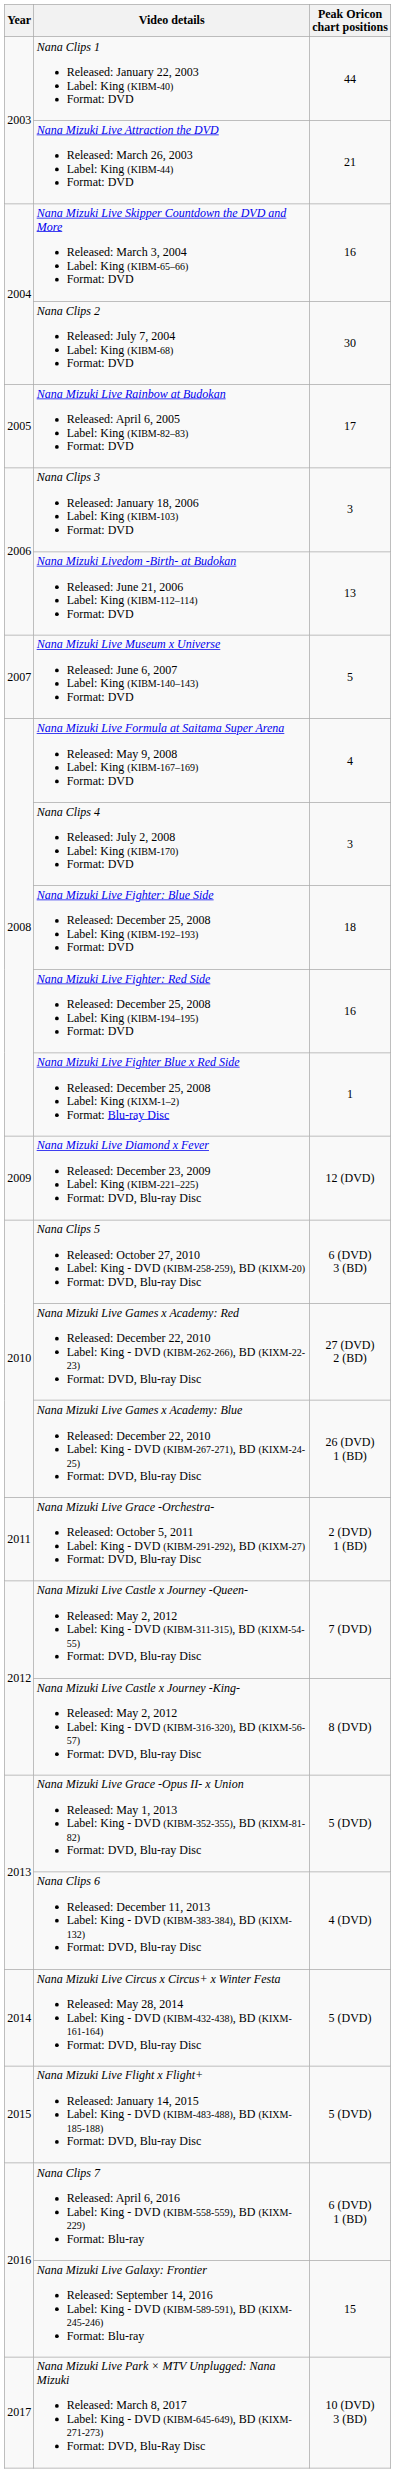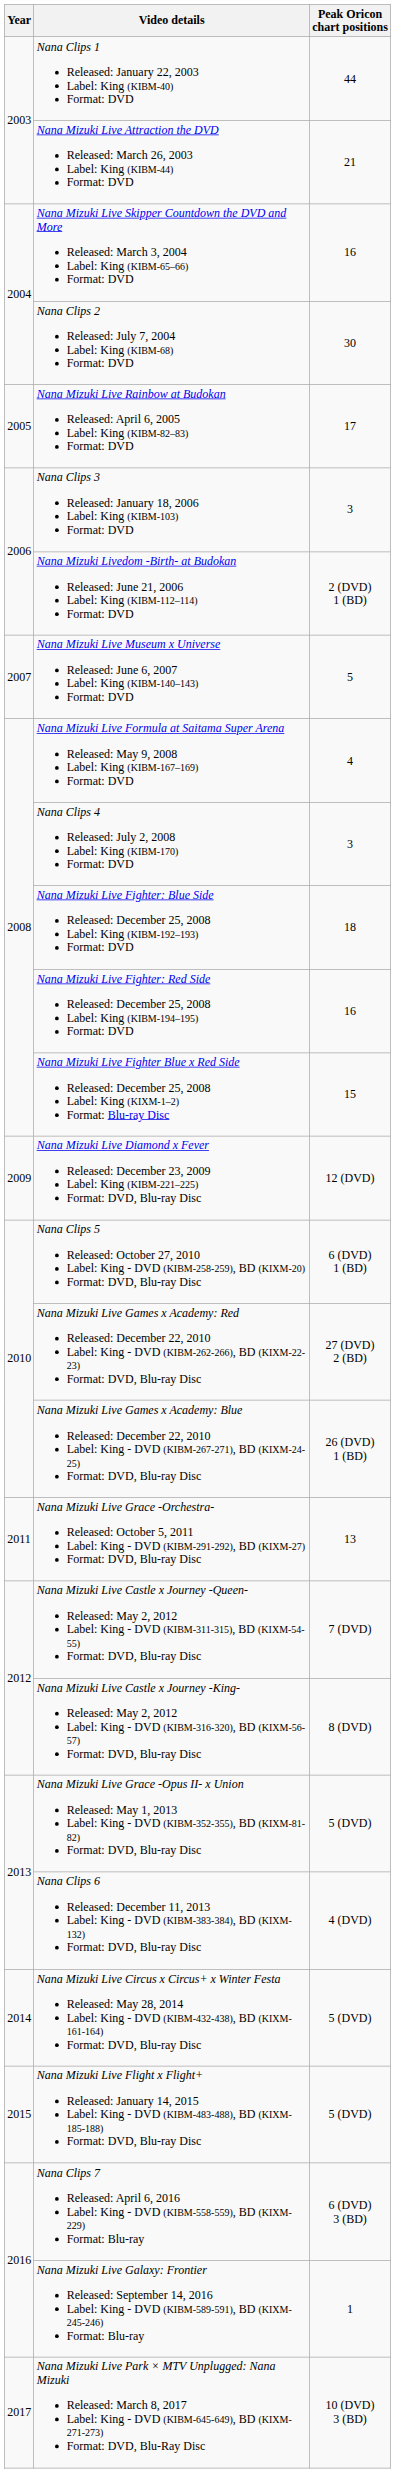(350, 593) 13 -> (350, 593) 2 (DVD) 1 (BD)
(350, 1094) 1 -> (350, 1094) 15
(350, 1261) 6 (DVD) 3 (BD) -> (350, 1261) 6 (DVD) 1 (BD)
(350, 1539) 2 (DVD) 1 (BD) -> (350, 1539) 13
(350, 2211) 6 (DVD) 1 (BD) -> (350, 2211) 6 (DVD) 3 (BD)
(350, 2308) 15 -> (350, 2308) 1
